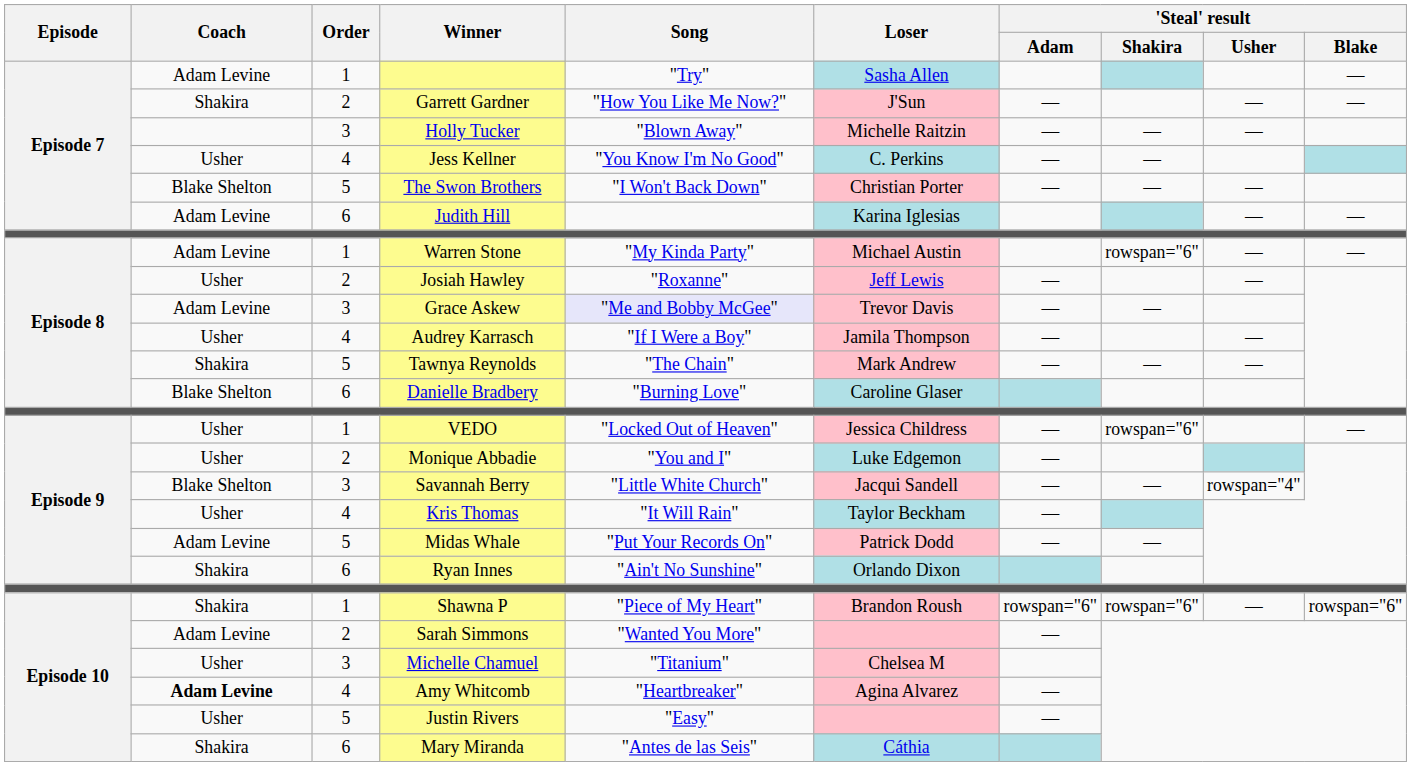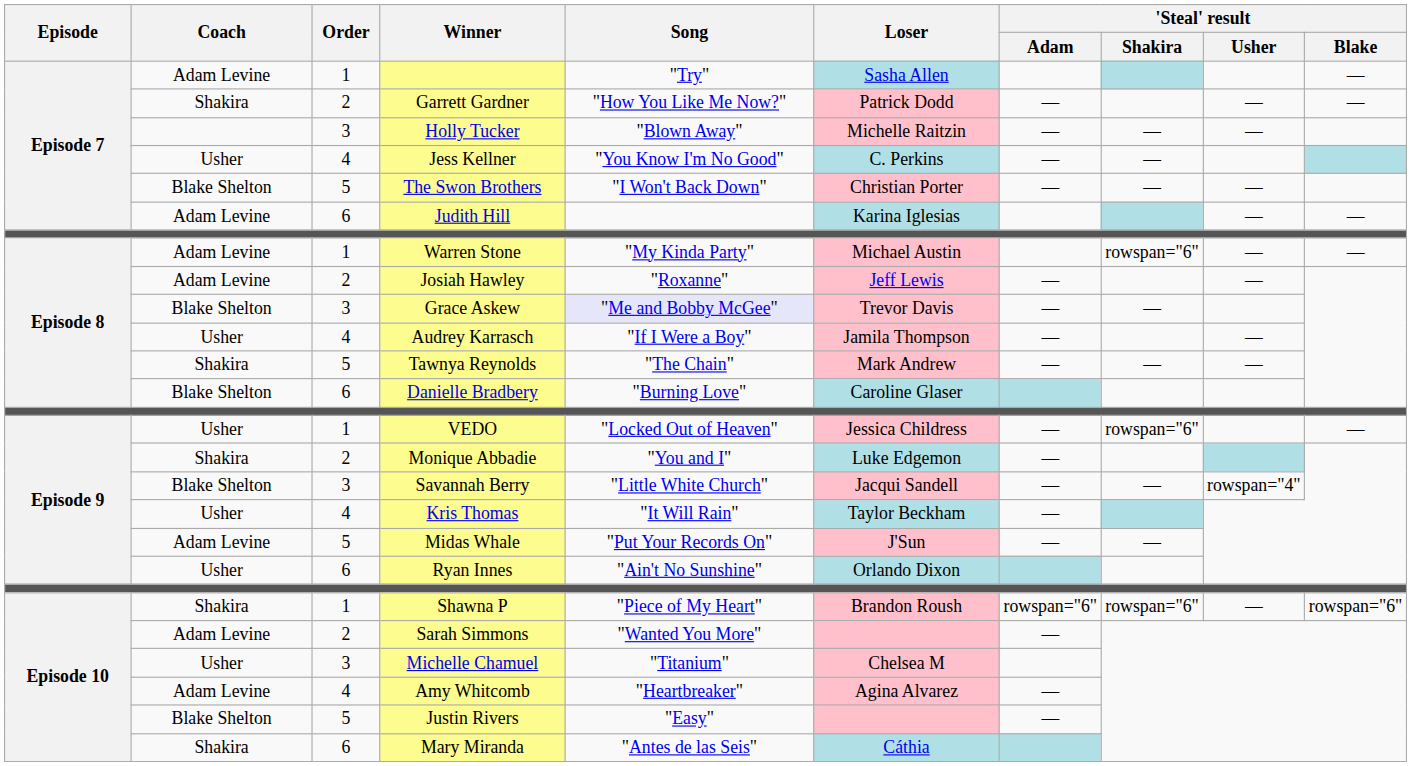(907, 103) J'Sun -> (907, 103) Patrick Dodd
(222, 280) Usher -> (222, 280) Adam Levine
(222, 308) Adam Levine -> (222, 308) Blake Shelton
(222, 457) Usher -> (222, 457) Shakira
(907, 541) Patrick Dodd -> (907, 541) J'Sun
(222, 570) Shakira -> (222, 570) Usher
(222, 690) bold -> (222, 690) normal
(222, 719) Usher -> (222, 719) Blake Shelton
